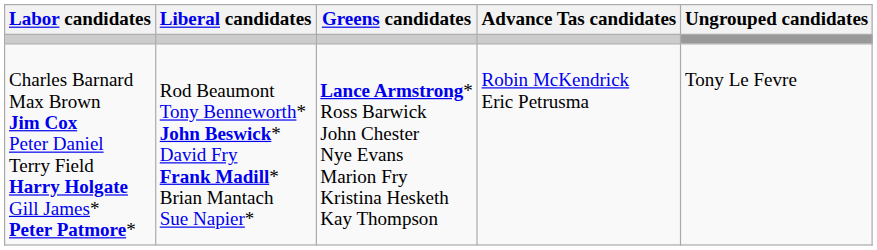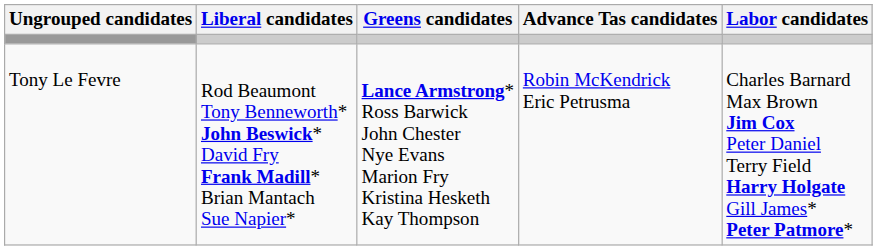columns swapped: (80, 19) <-> (777, 19)
